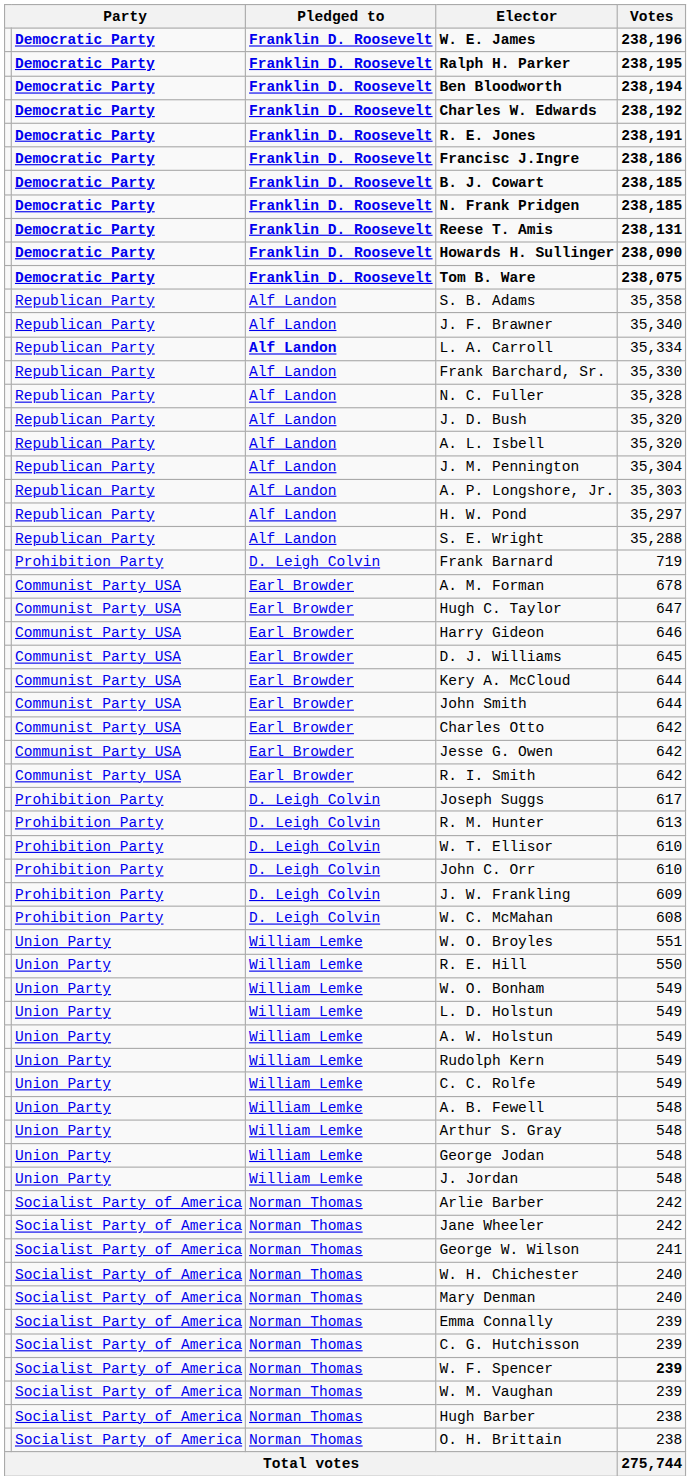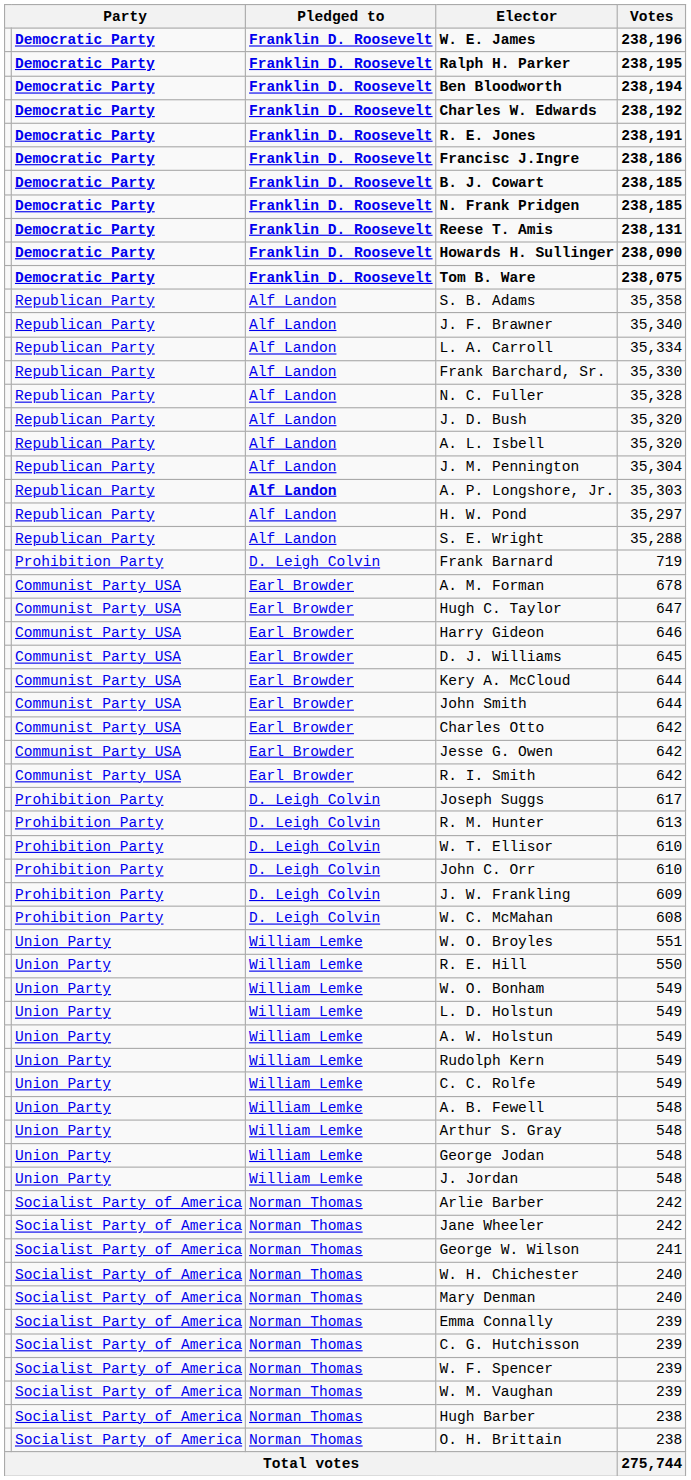(293, 349) bold -> (293, 349) normal
(293, 491) normal -> (293, 491) bold
(669, 1369) bold -> (669, 1369) normal
